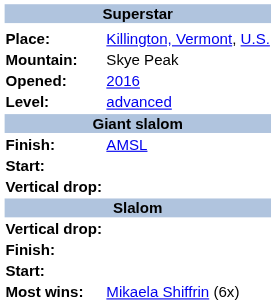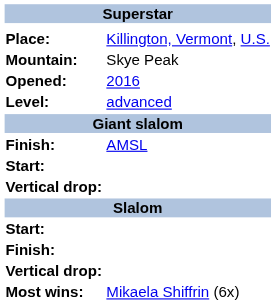(54, 229) Vertical drop: -> (25, 229) Start:
(25, 271) Start: -> (54, 271) Vertical drop:
